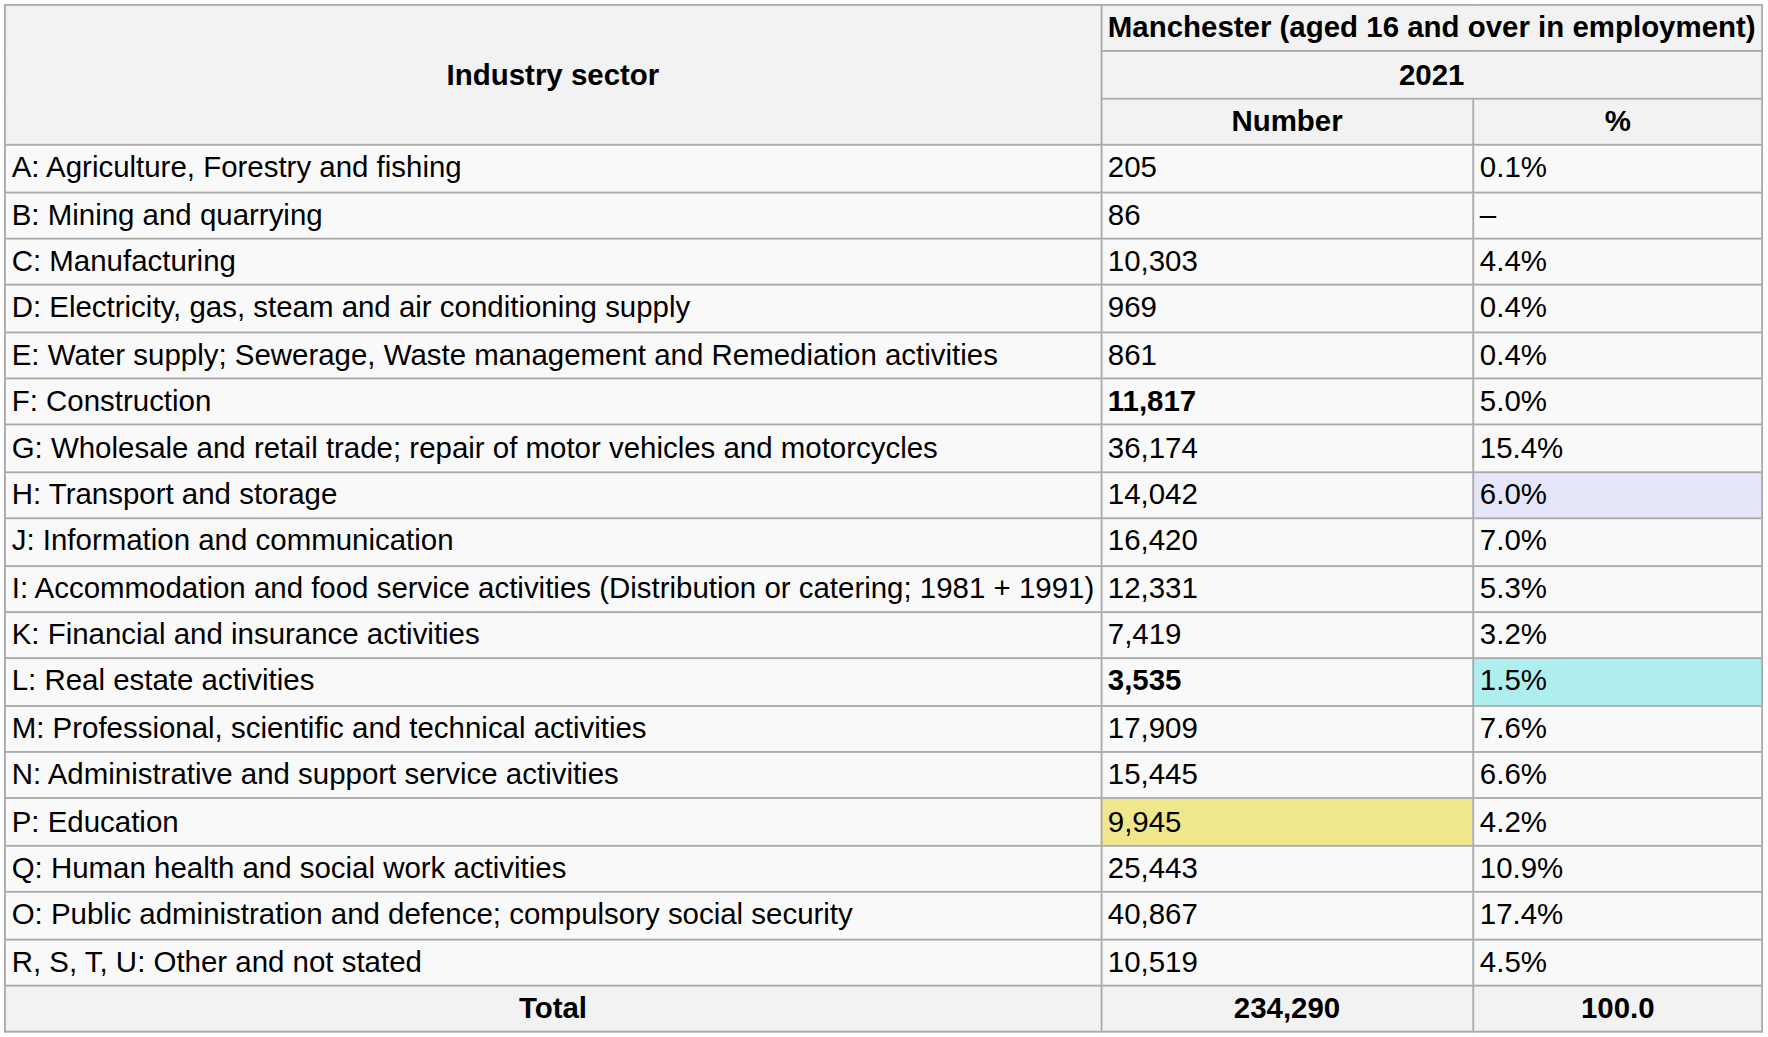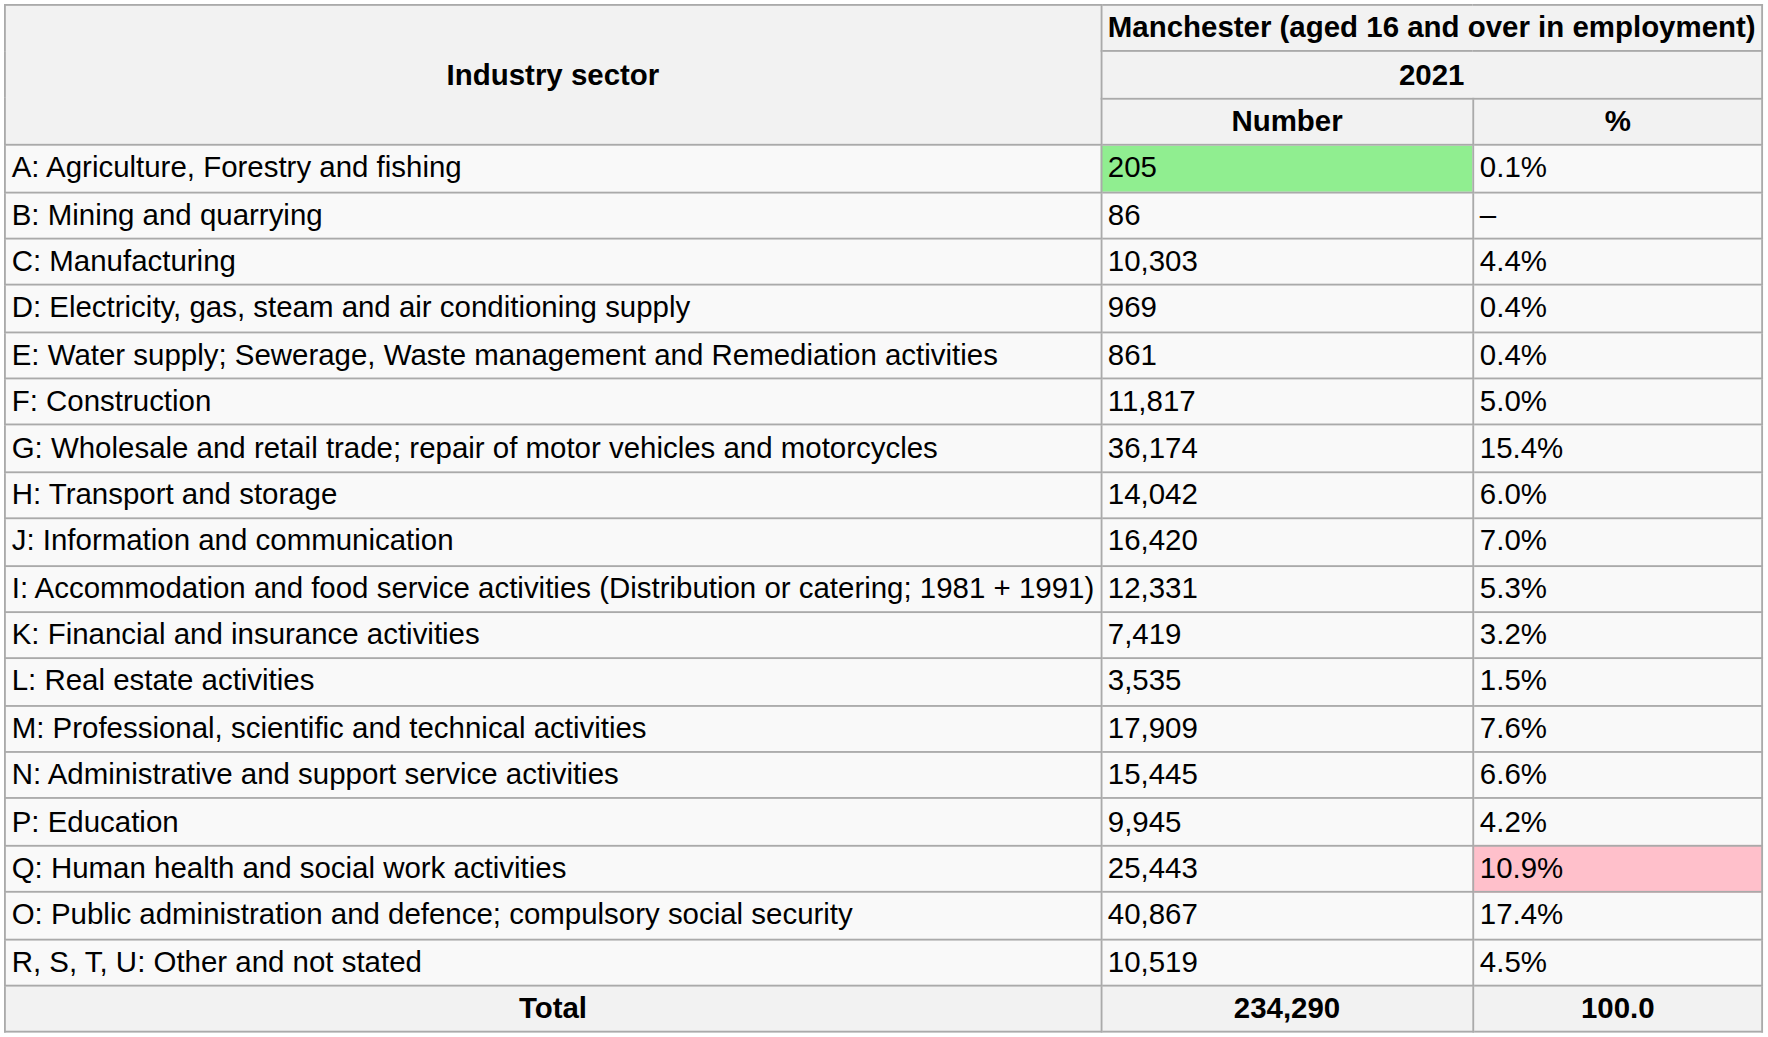(1132, 167) no background -> (1132, 167) lightgreen background
(1152, 401) bold -> (1152, 401) normal
(1513, 494) lavender background -> (1513, 494) no background
(1145, 681) bold -> (1145, 681) normal
(1513, 681) paleturquoise background -> (1513, 681) no background
(1145, 821) khaki background -> (1145, 821) no background
(1522, 868) no background -> (1522, 868) pink background
